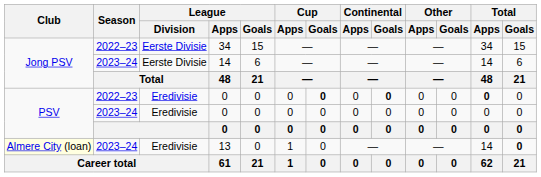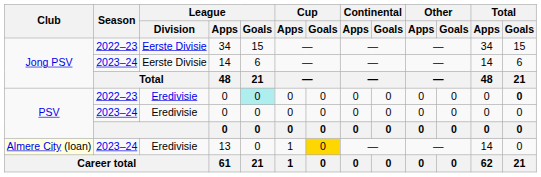(257, 96) no background -> (257, 96) paleturquoise background
(323, 96) bold -> (323, 96) normal
(388, 96) bold -> (388, 96) normal
(487, 96) bold -> (487, 96) normal
(519, 96) normal -> (519, 96) bold
(323, 146) no background -> (323, 146) gold background
(519, 146) bold -> (519, 146) normal
